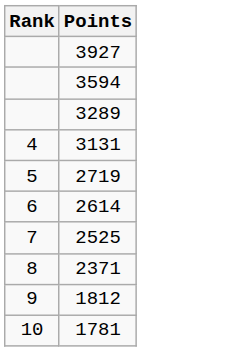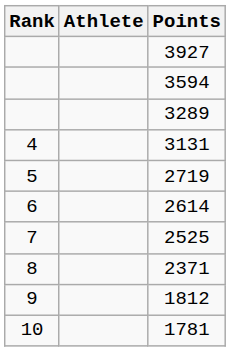+ column: (104, 21)
